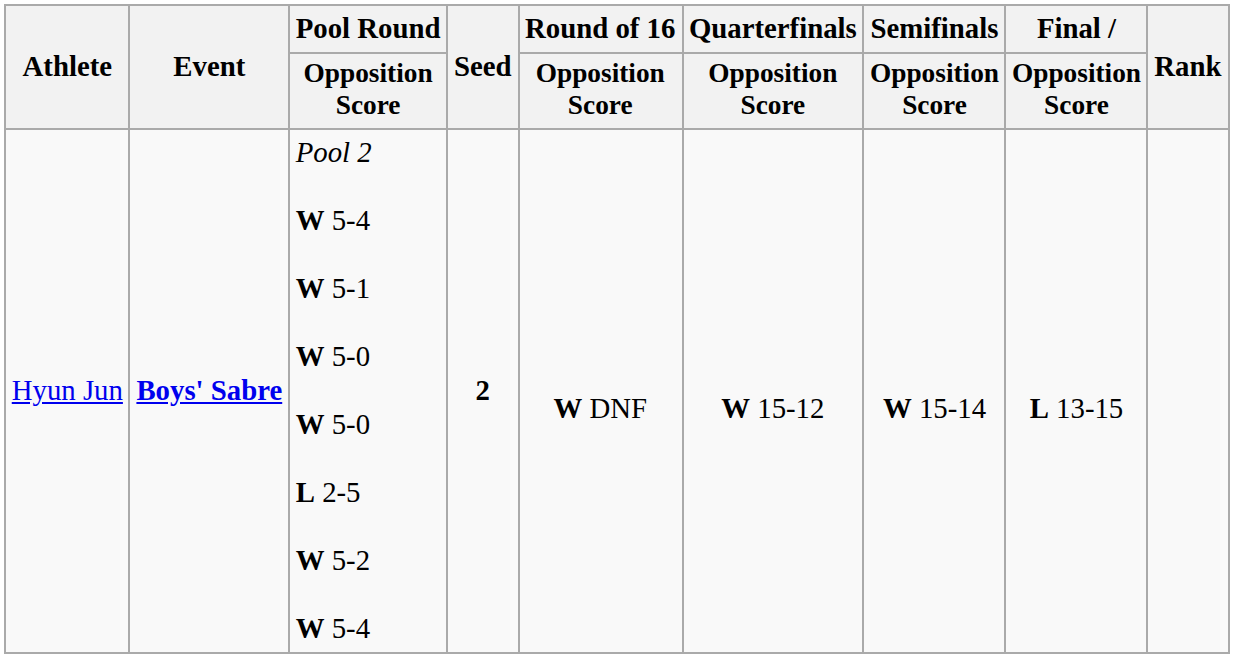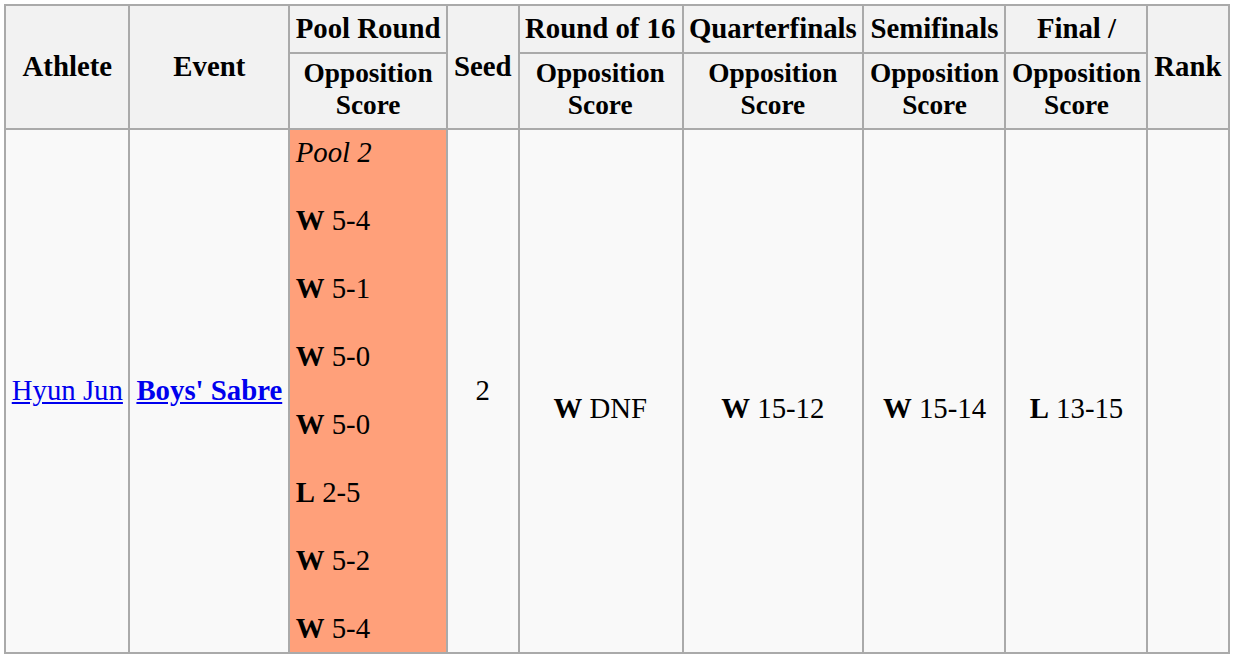(334, 391) no background -> (334, 391) lightsalmon background
(483, 391) bold -> (483, 391) normal
